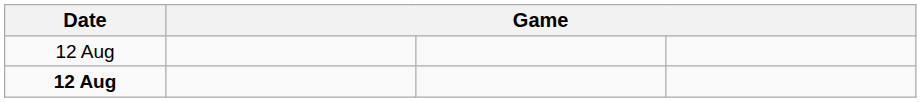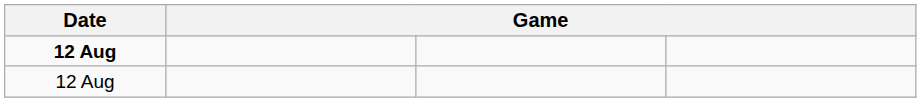(85, 51) normal -> (85, 51) bold
(85, 81) bold -> (85, 81) normal
